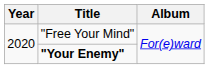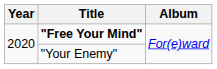(88, 34) normal -> (92, 34) bold
(83, 53) bold -> (79, 53) normal
